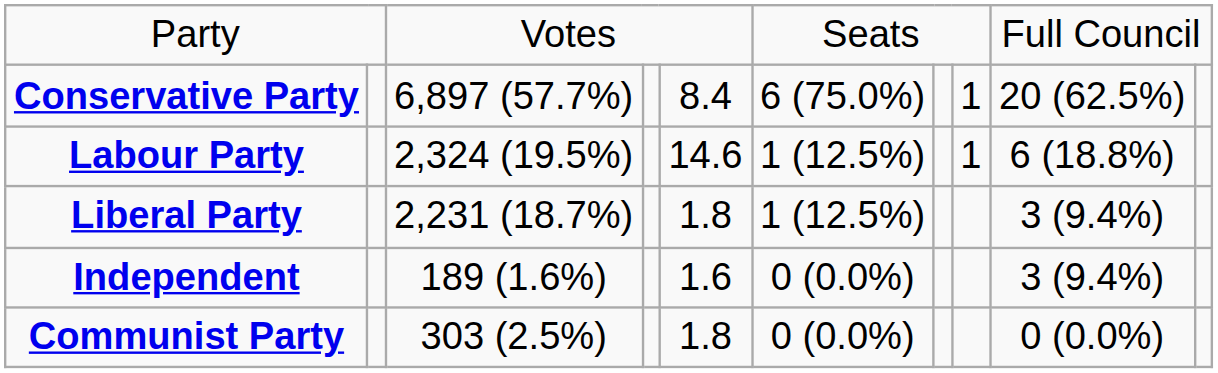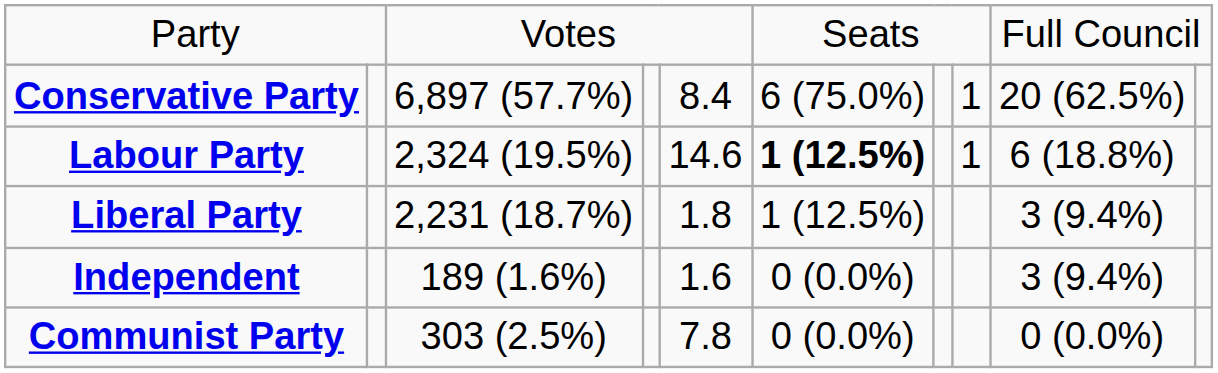(843, 155) normal -> (843, 155) bold
(705, 336) 1.8 -> (705, 336) 7.8
